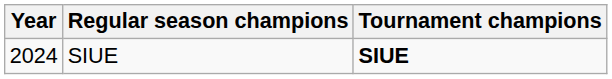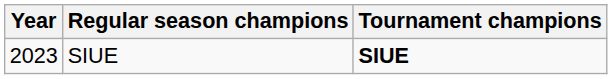(34, 55) 2024 -> (34, 55) 2023
